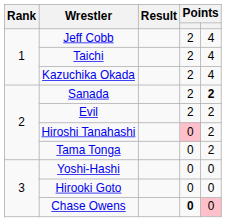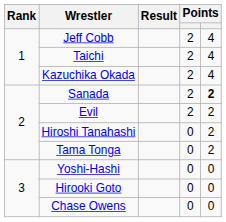(190, 132) pink background -> (190, 132) no background
(190, 207) bold -> (190, 207) normal
(211, 207) pink background -> (211, 207) no background
